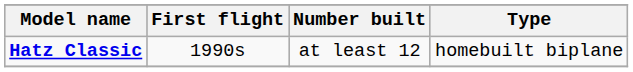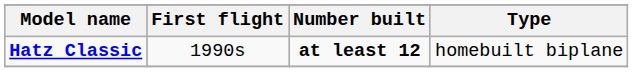(360, 51) normal -> (360, 51) bold
